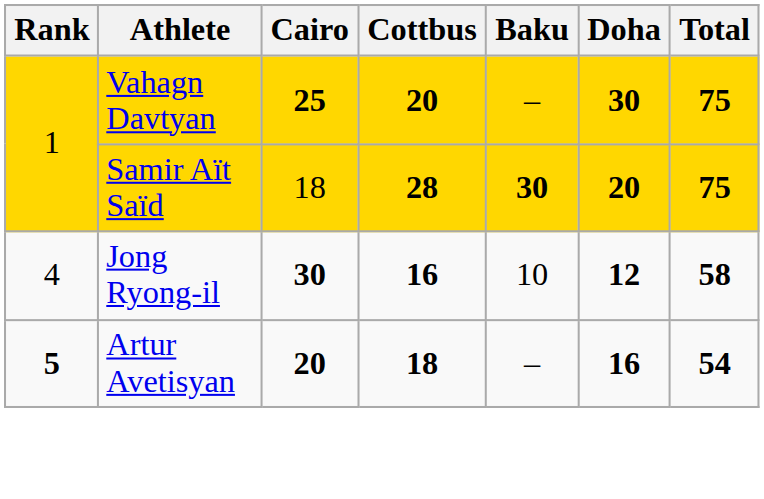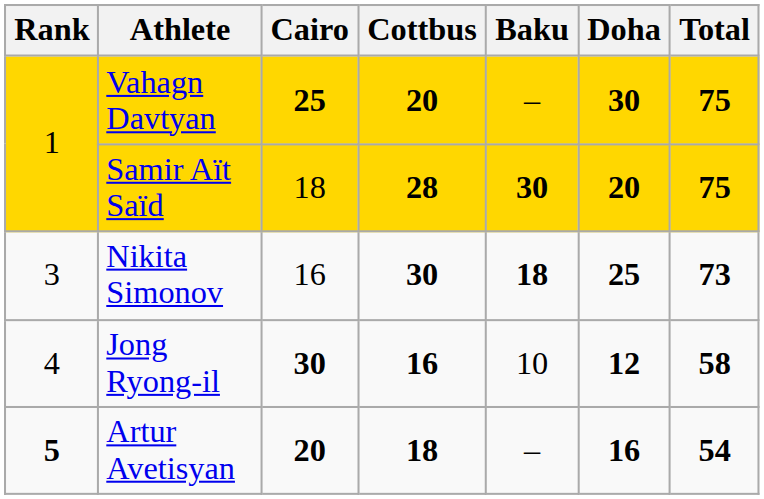+ row: (165, 274)
